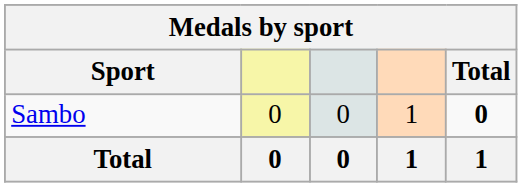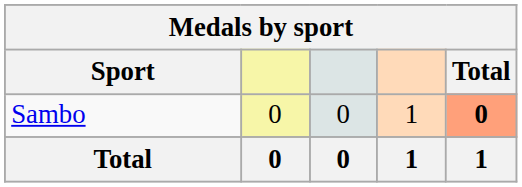(481, 115) no background -> (481, 115) lightsalmon background
